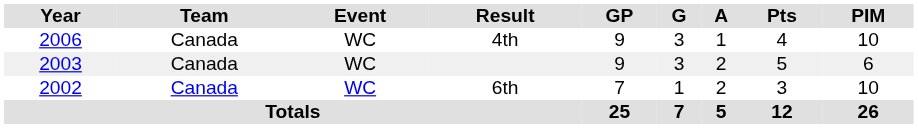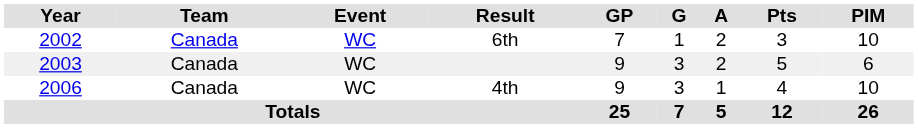rows swapped: (505, 87) <-> (505, 39)
